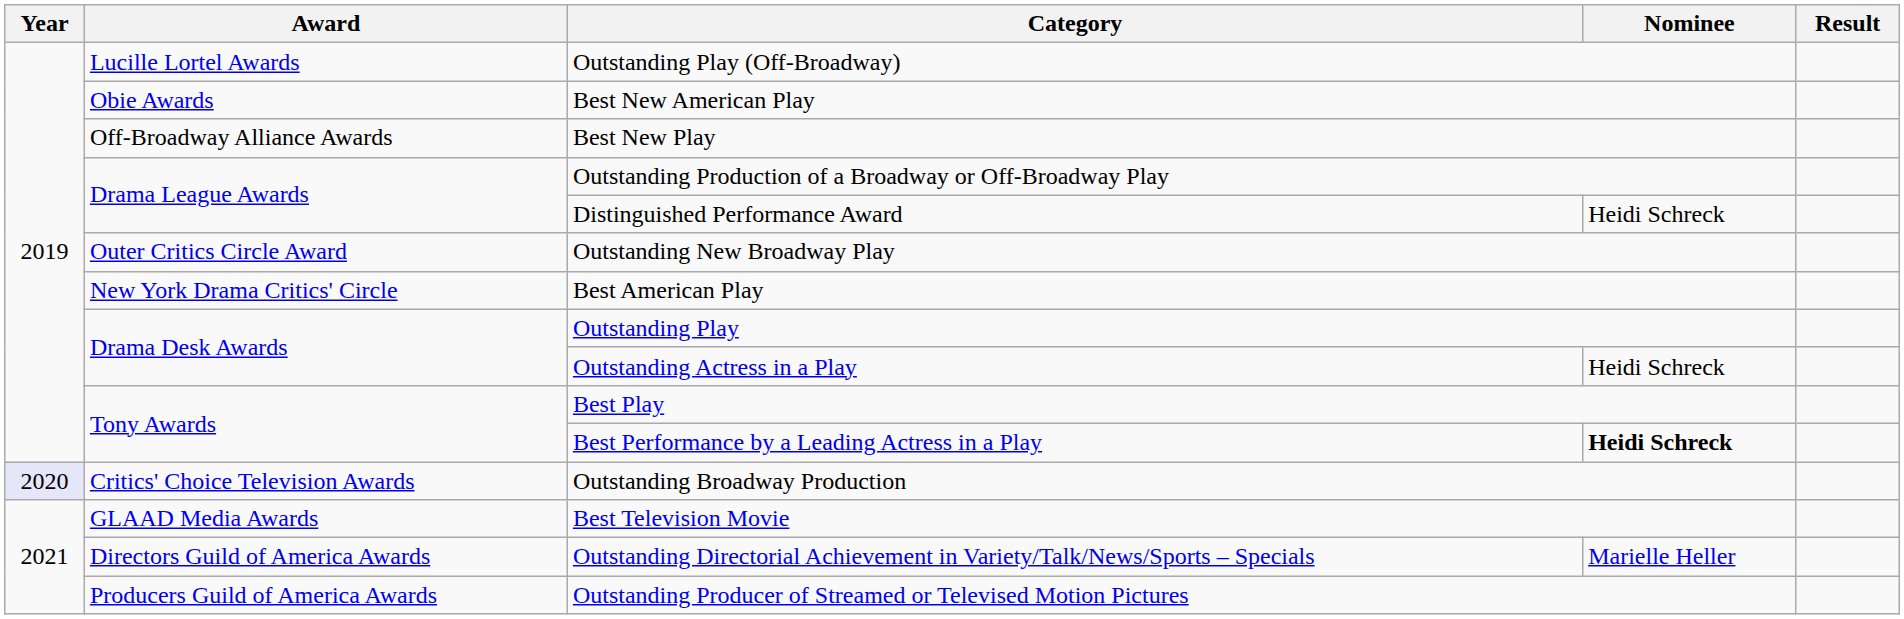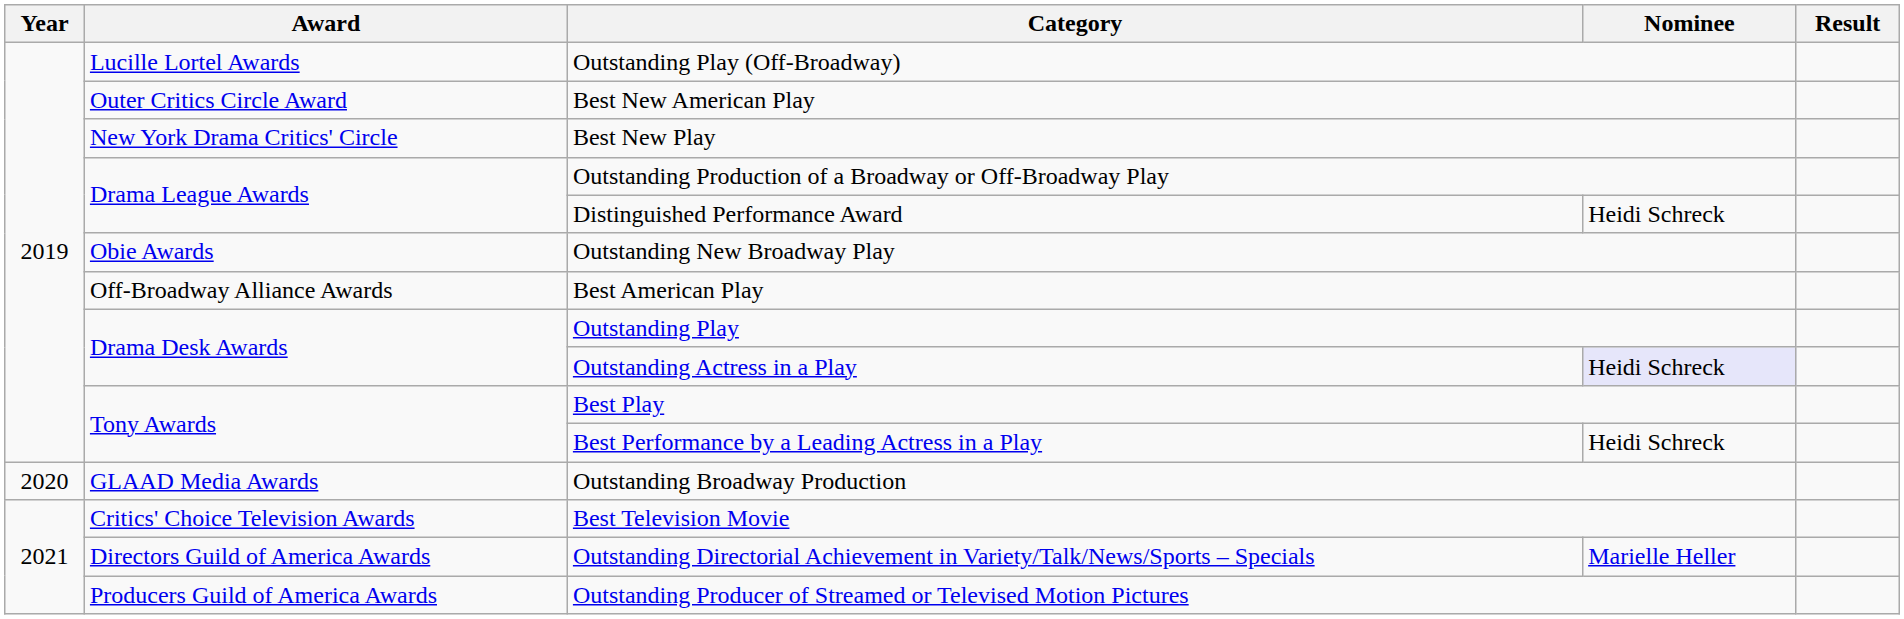(152, 99) Obie Awards -> (218, 99) Outer Critics Circle Award
(241, 137) Off-Broadway Alliance Awards -> (244, 137) New York Drama Critics' Circle
(218, 251) Outer Critics Circle Award -> (152, 251) Obie Awards
(244, 289) New York Drama Critics' Circle -> (241, 289) Off-Broadway Alliance Awards
(1656, 366) no background -> (1656, 366) lavender background
(1660, 442) bold -> (1656, 442) normal
(45, 480) lavender background -> (45, 480) no background
(252, 480) Critics' Choice Television Awards -> (204, 480) GLAAD Media Awards
(204, 518) GLAAD Media Awards -> (252, 518) Critics' Choice Television Awards
